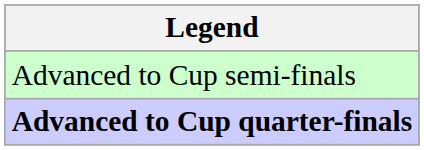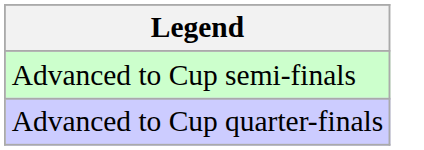(212, 121) bold -> (197, 121) normal
